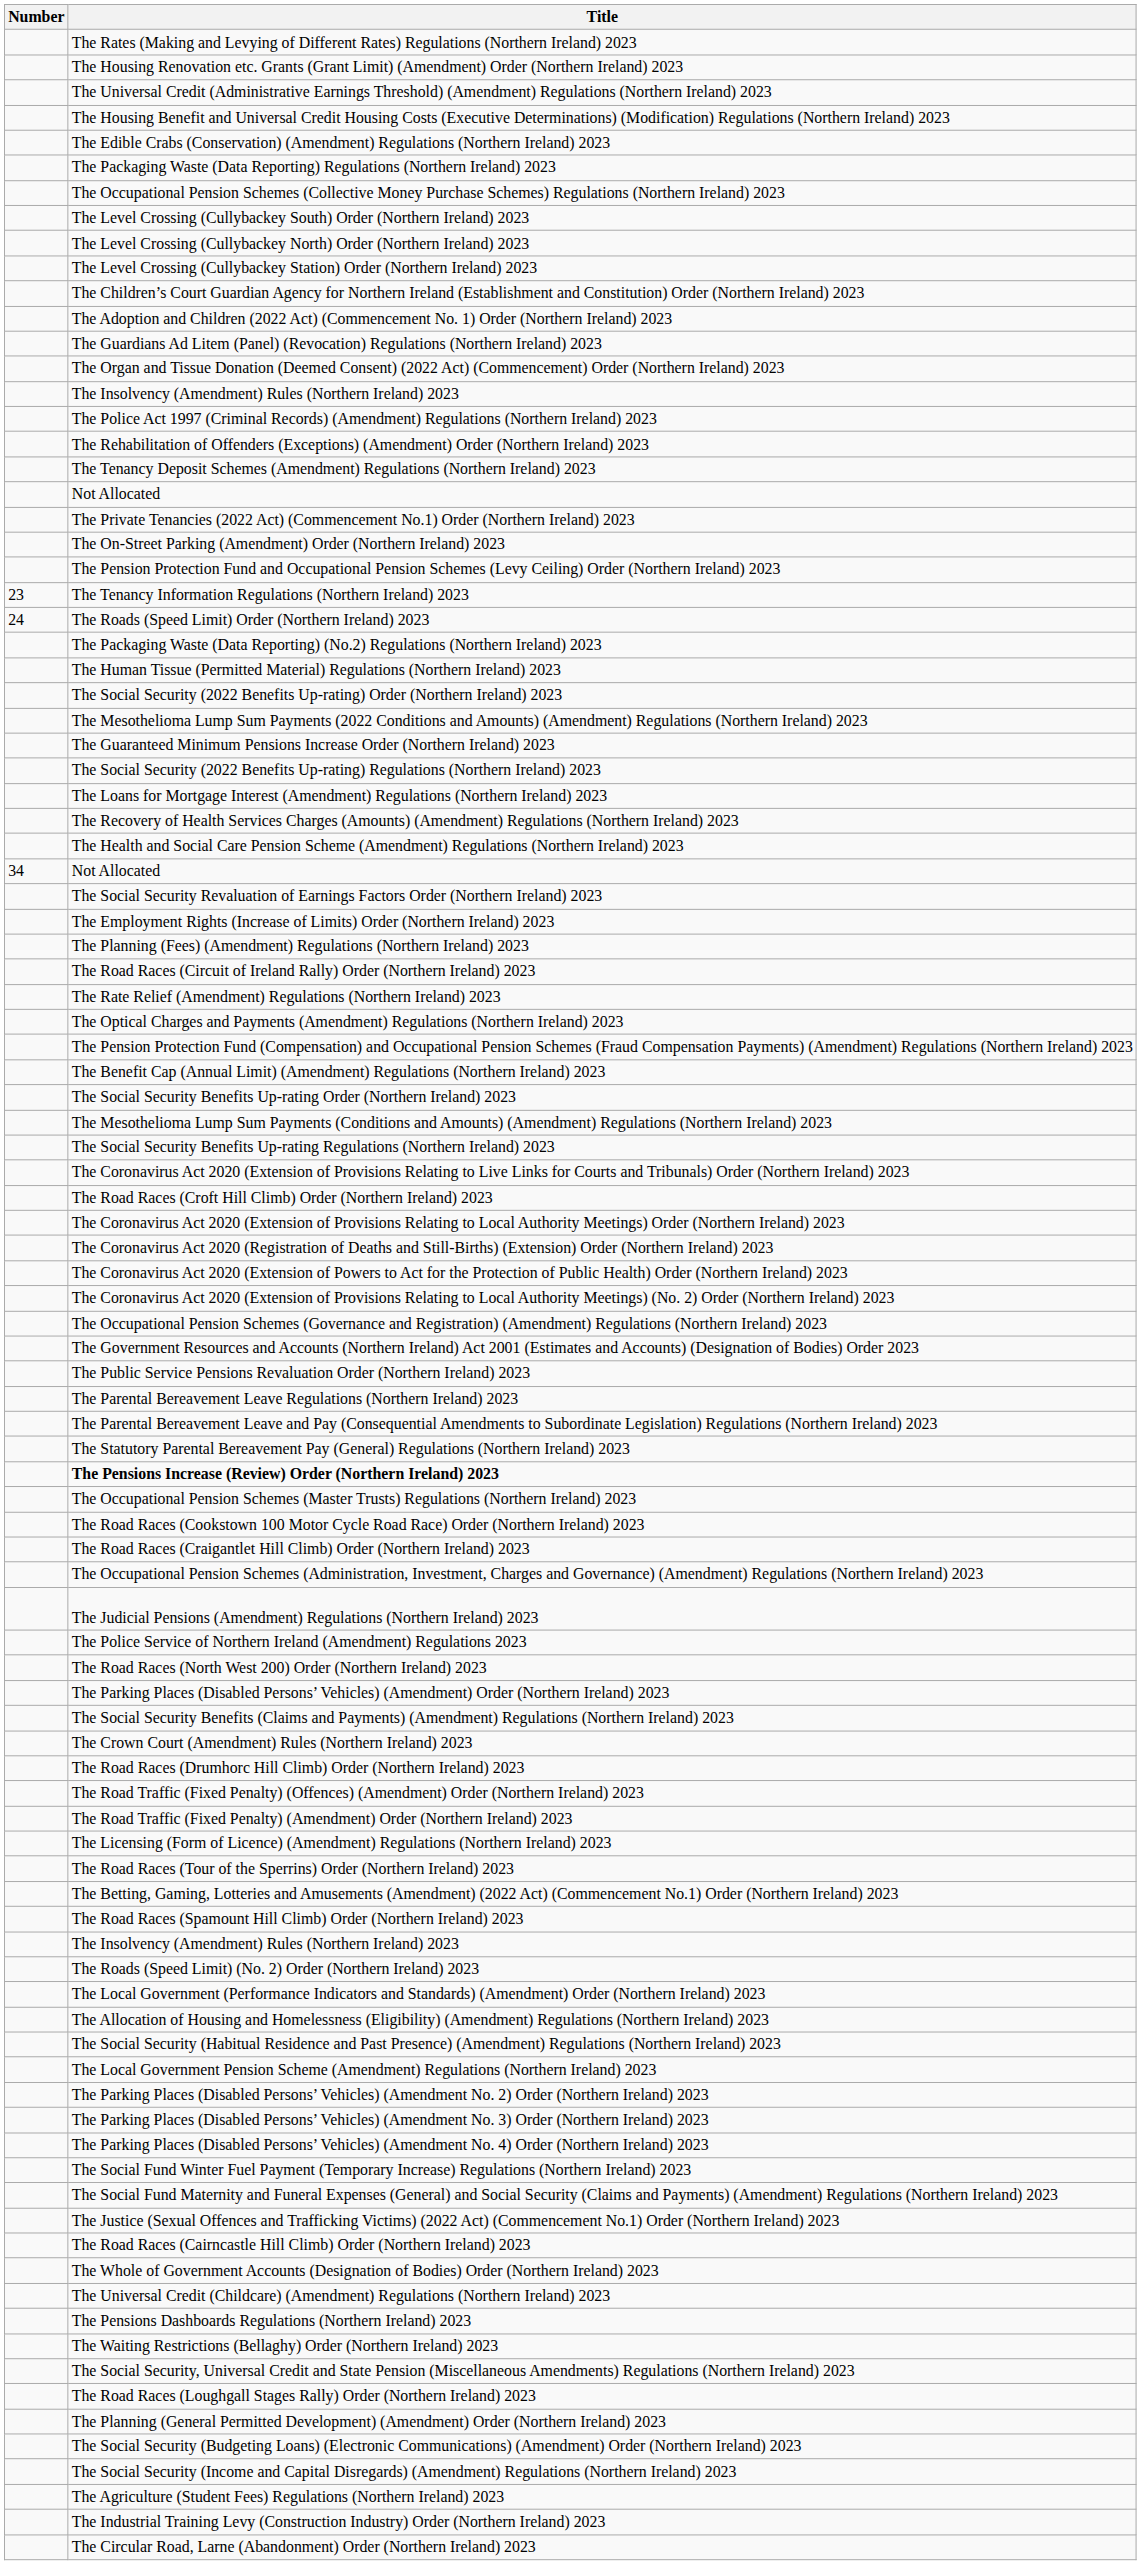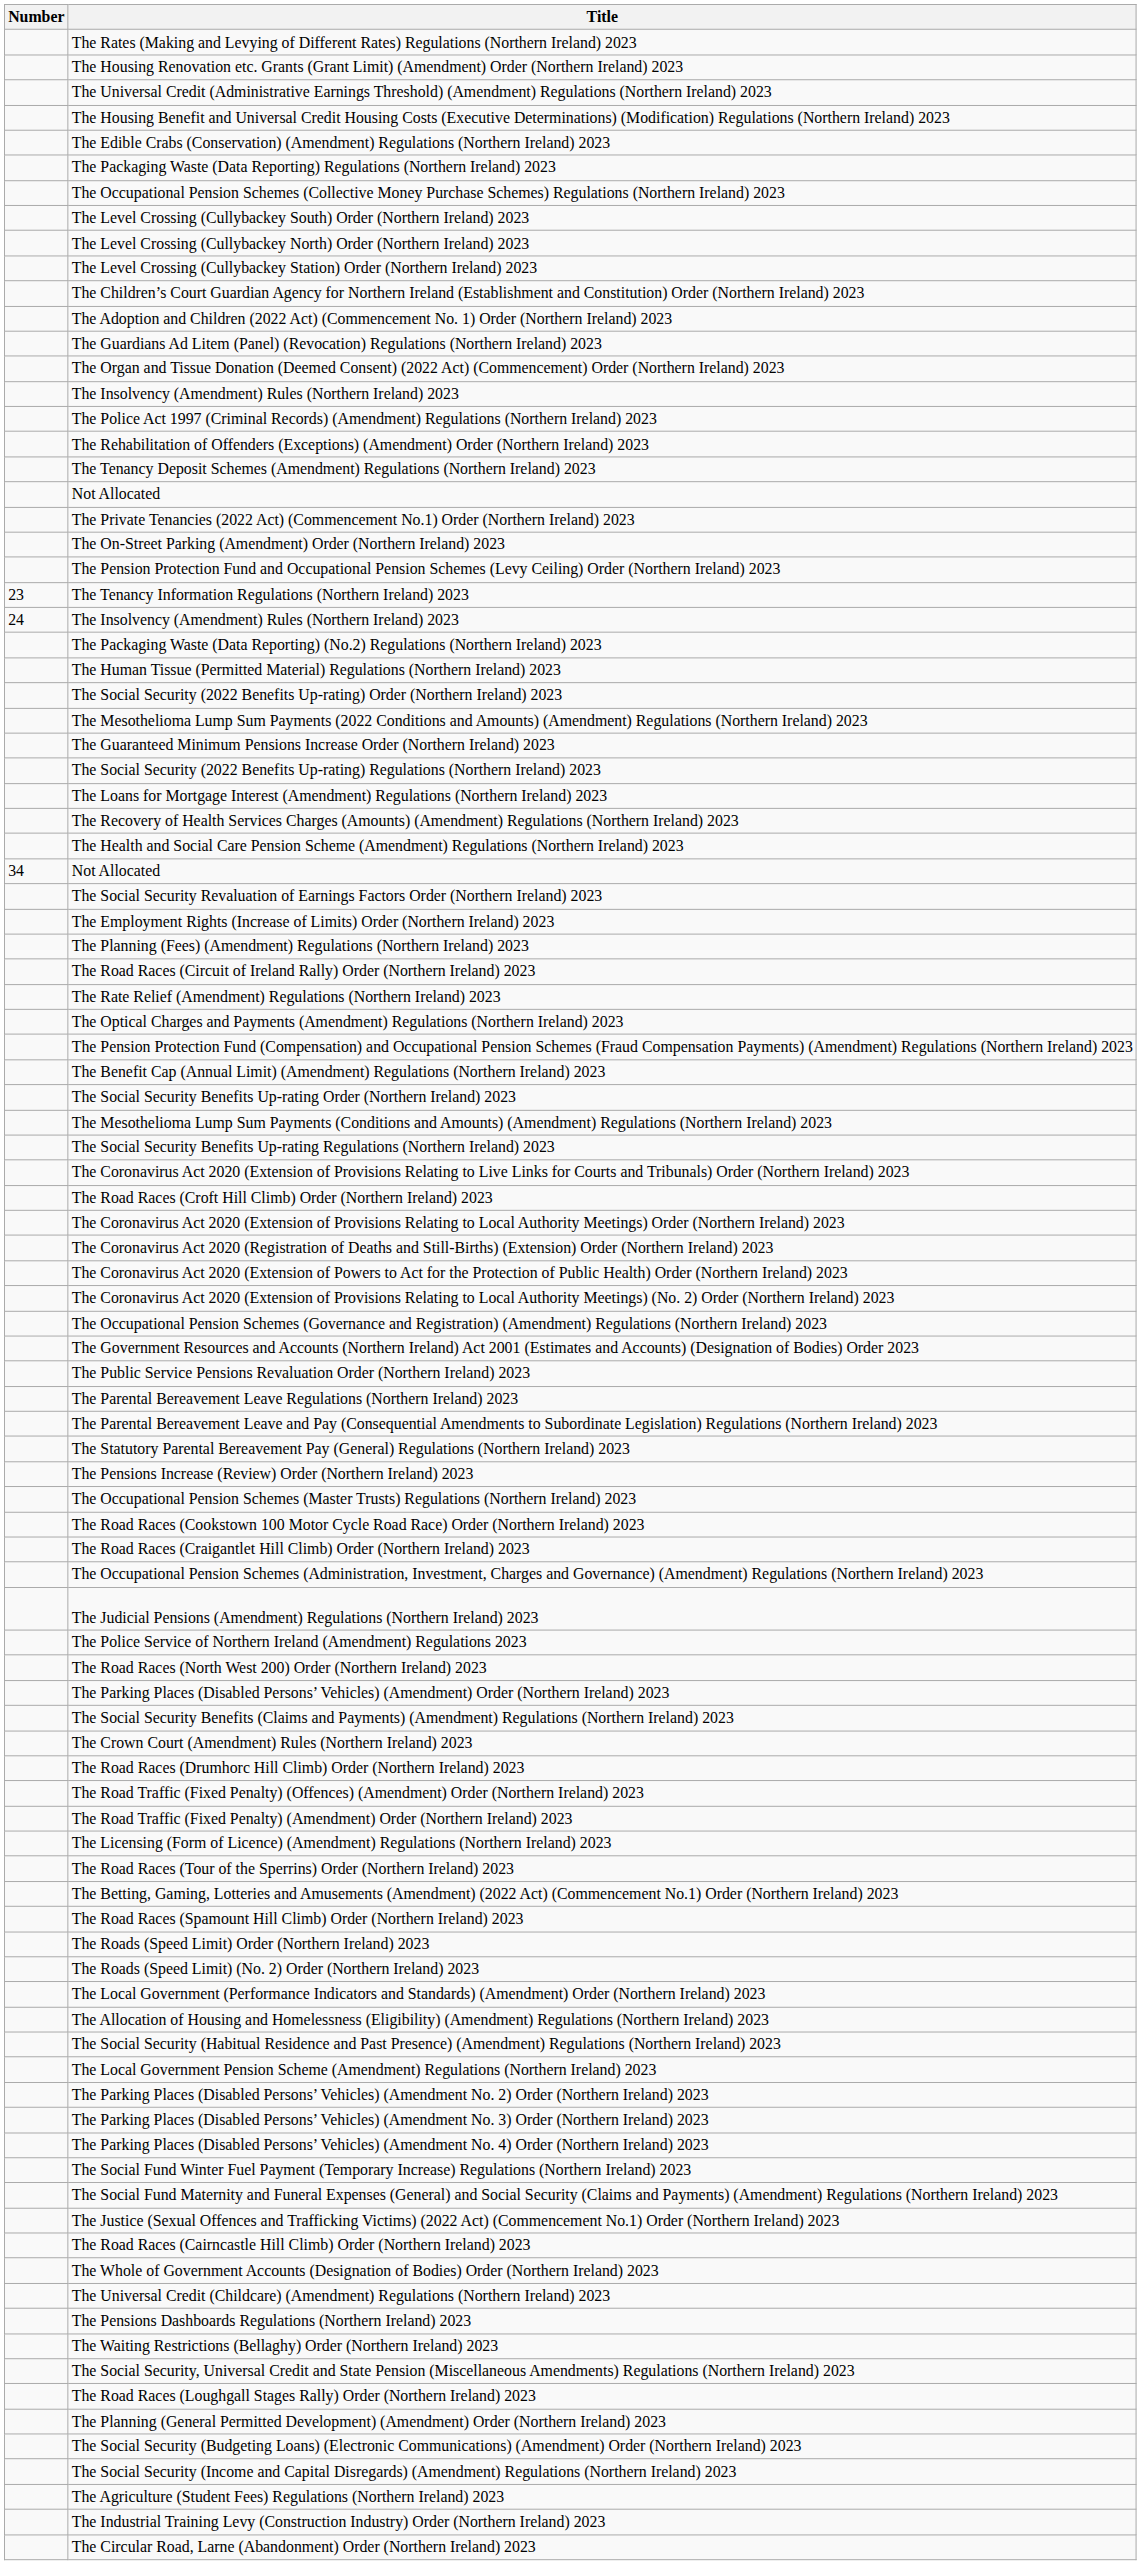(251, 619) The Roads (Speed Limit) Order (Northern Ireland) 2023 -> (265, 619) The Insolvency (Amendment) Rules (Northern Ireland) 2023
(285, 1474) bold -> (273, 1474) normal
(265, 1944) The Insolvency (Amendment) Rules (Northern Ireland) 2023 -> (251, 1944) The Roads (Speed Limit) Order (Northern Ireland) 2023
